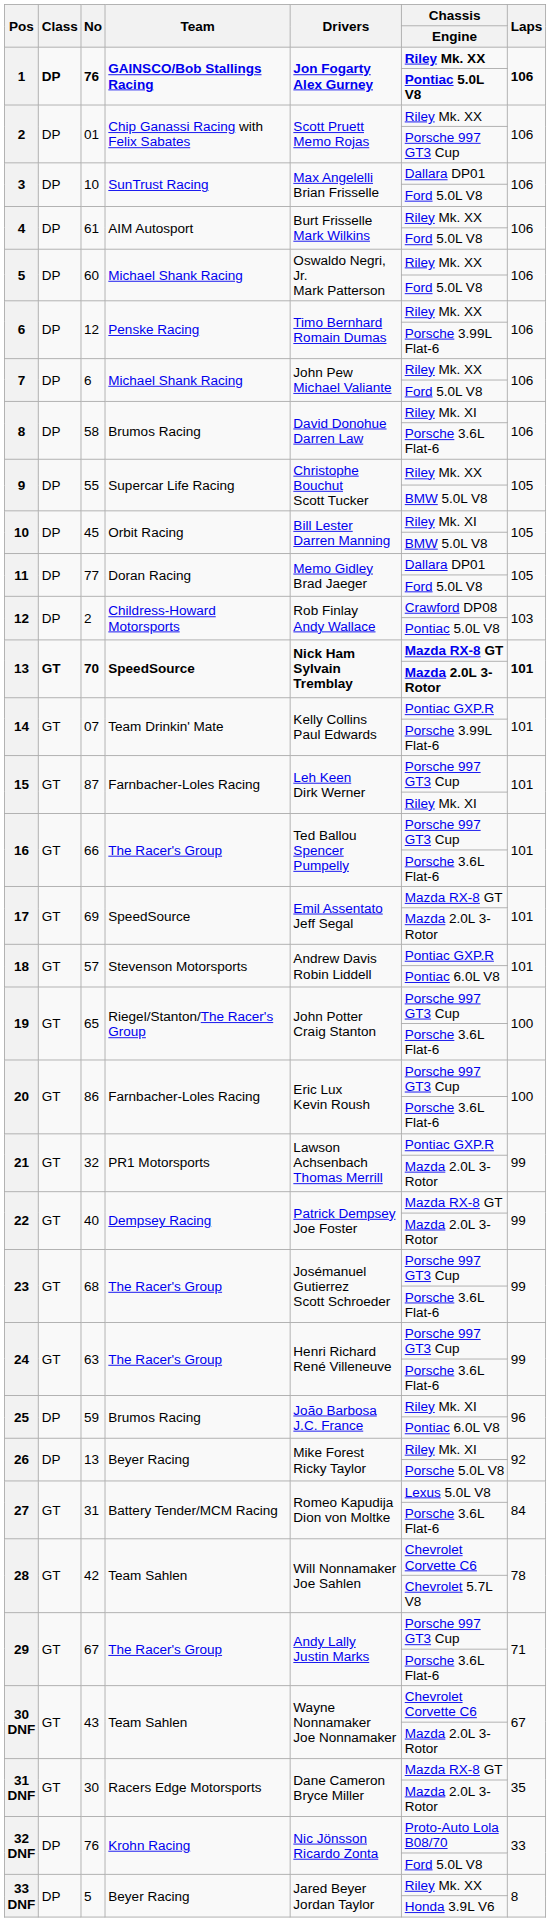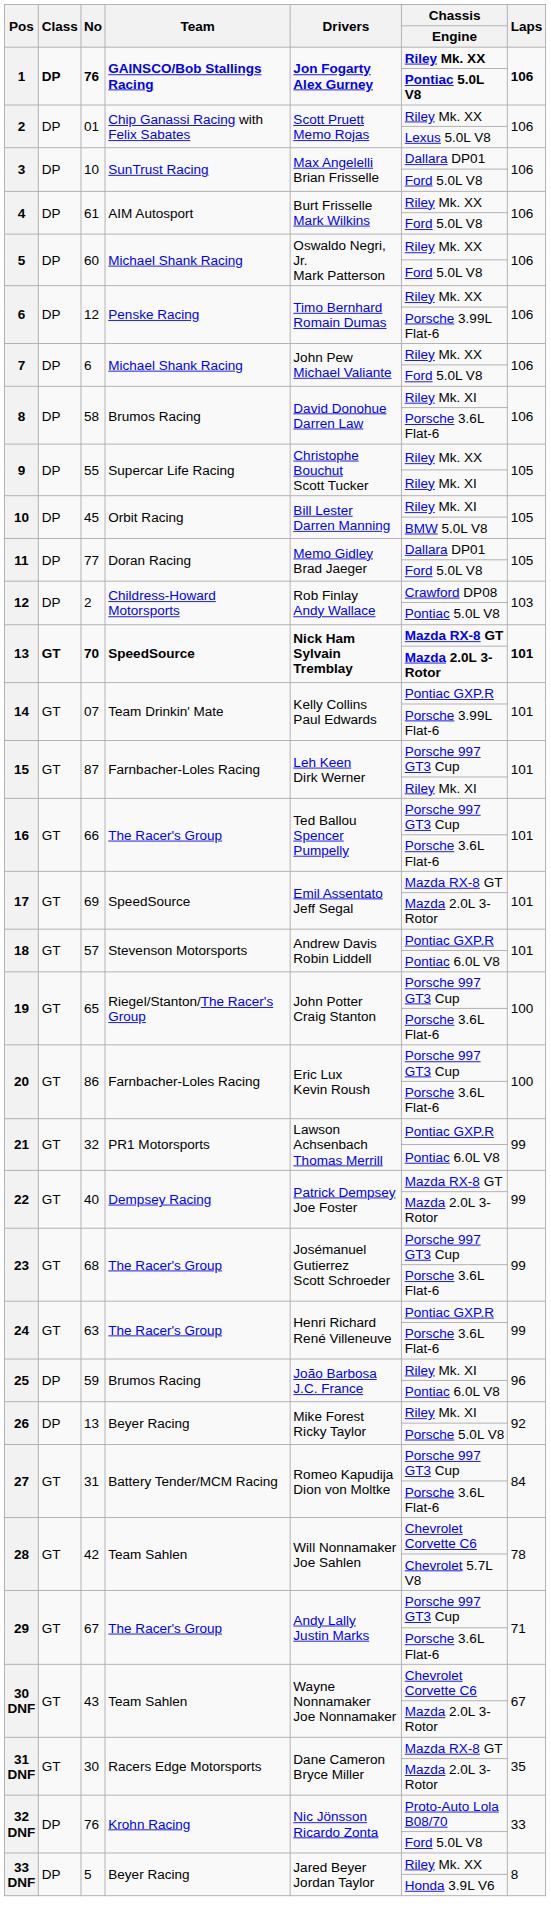(443, 145) Porsche 997 GT3 Cup -> (448, 138) Lexus 5.0L V8
(446, 498) BMW 5.0L V8 -> (441, 483) Riley Mk. XI
(448, 1173) Mazda 2.0L 3-Rotor -> (452, 1157) Pontiac 6.0L V8
(443, 1341) Porsche 997 GT3 Cup -> (449, 1312) Pontiac GXP.R
(448, 1492) Lexus 5.0L V8 -> (443, 1463) Porsche 997 GT3 Cup
